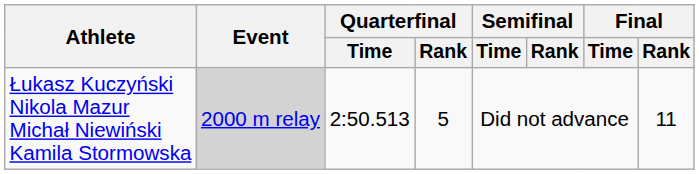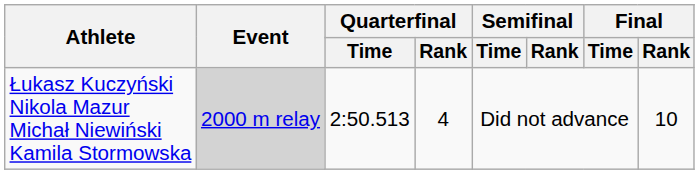(443, 119) 5 -> (443, 119) 4
(666, 119) 11 -> (666, 119) 10
